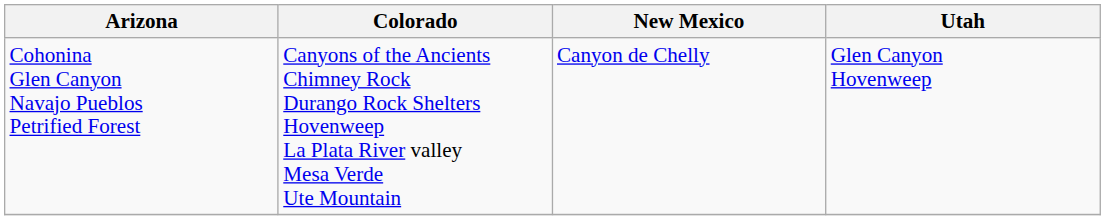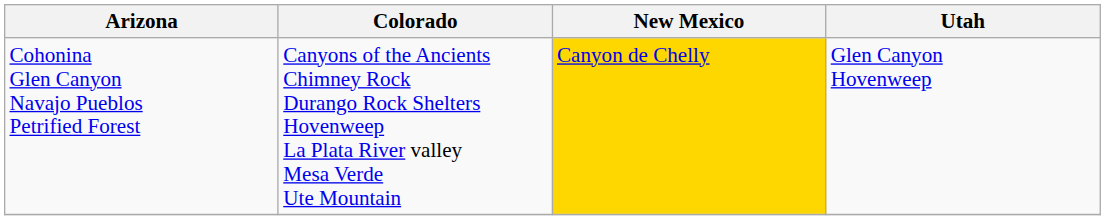(633, 54) no background -> (633, 54) gold background
